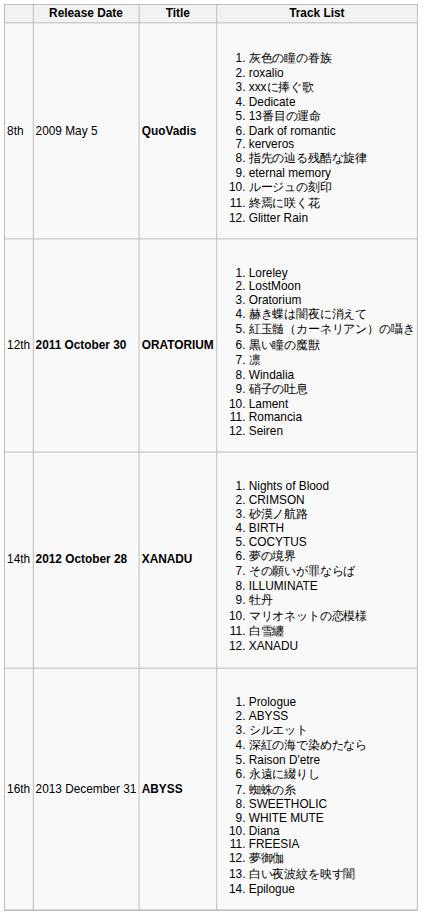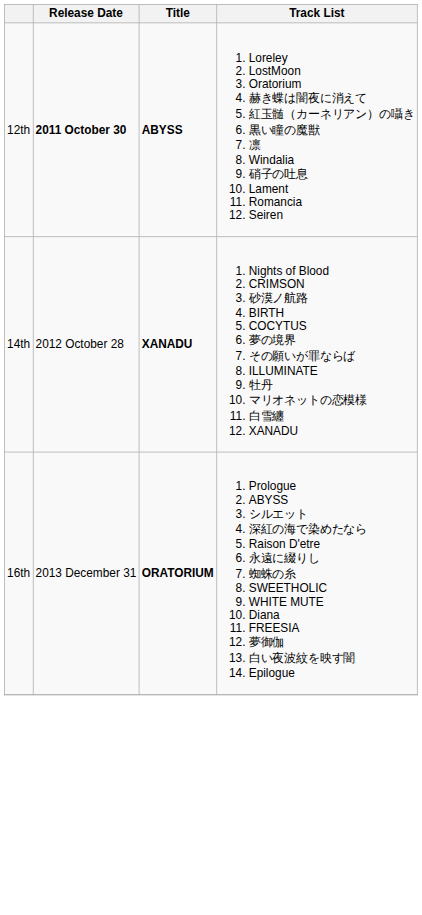- row: (15, 131)
(178, 345) ORATORIUM -> (162, 129) ABYSS
(81, 560) bold -> (80, 344) normal
(162, 789) ABYSS -> (178, 573) ORATORIUM
